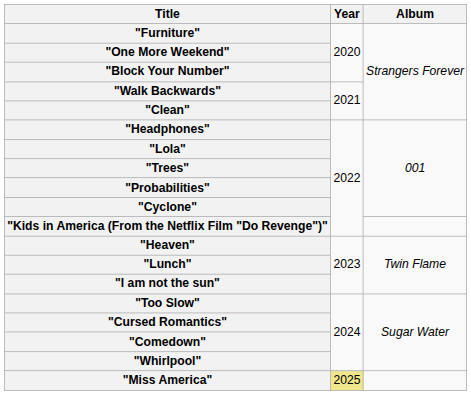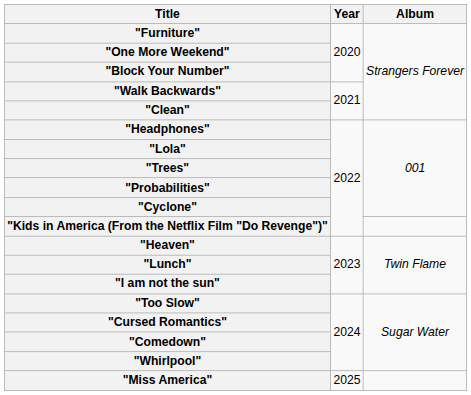(347, 380) khaki background -> (347, 380) no background
